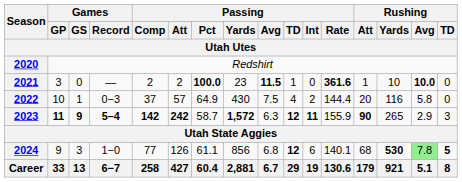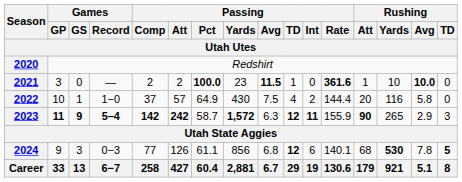(111, 99) 0−3 -> (111, 99) 1−0
(111, 151) 1−0 -> (111, 151) 0−3
(425, 151) lightgreen background -> (425, 151) no background
